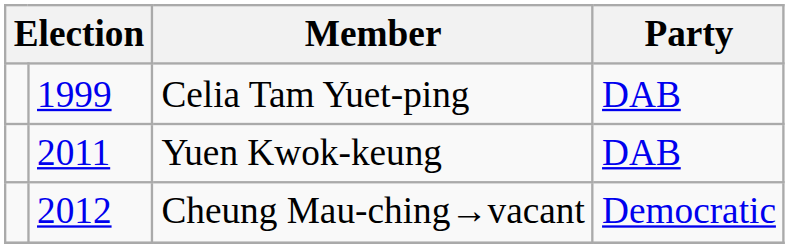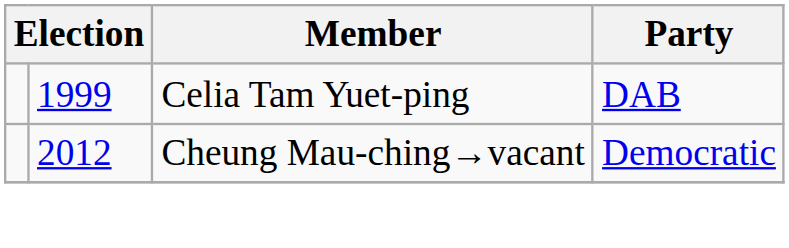- row: (302, 152)
